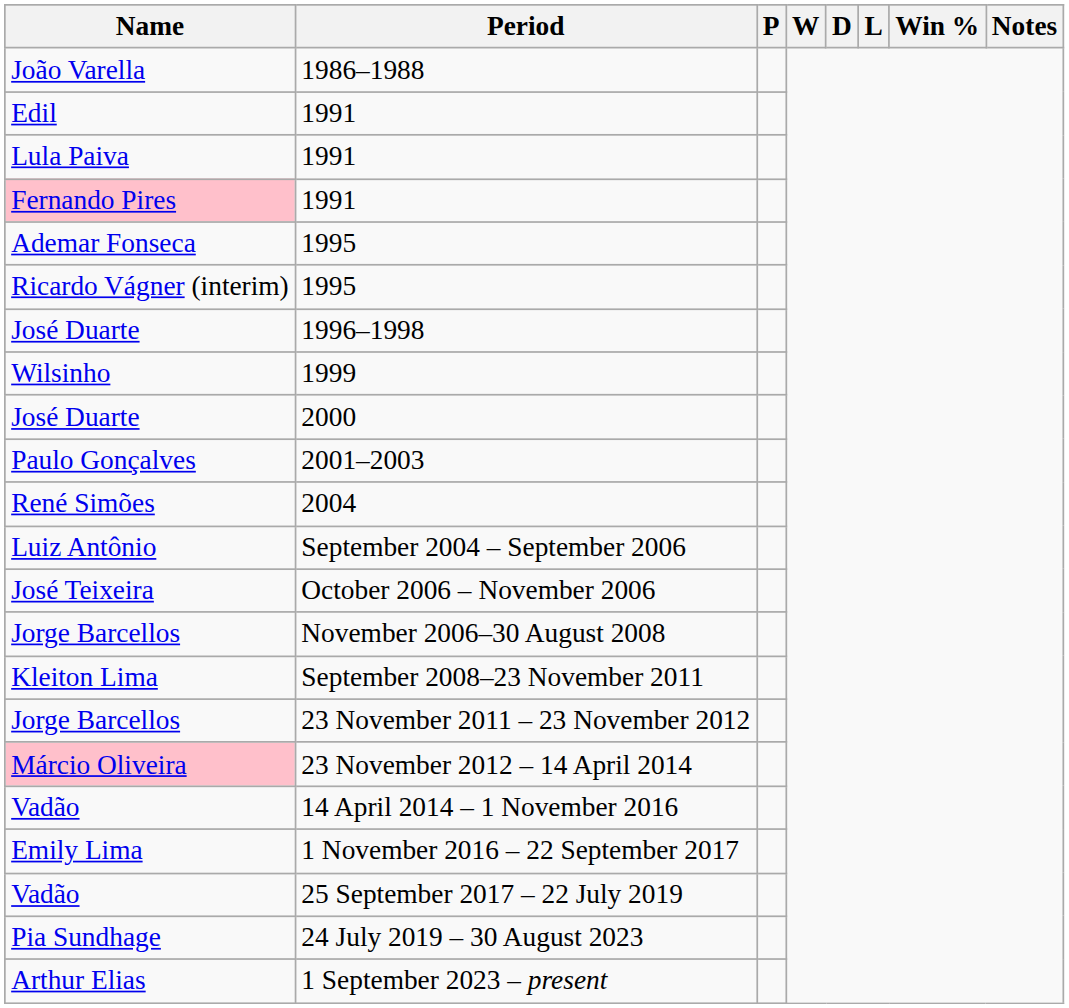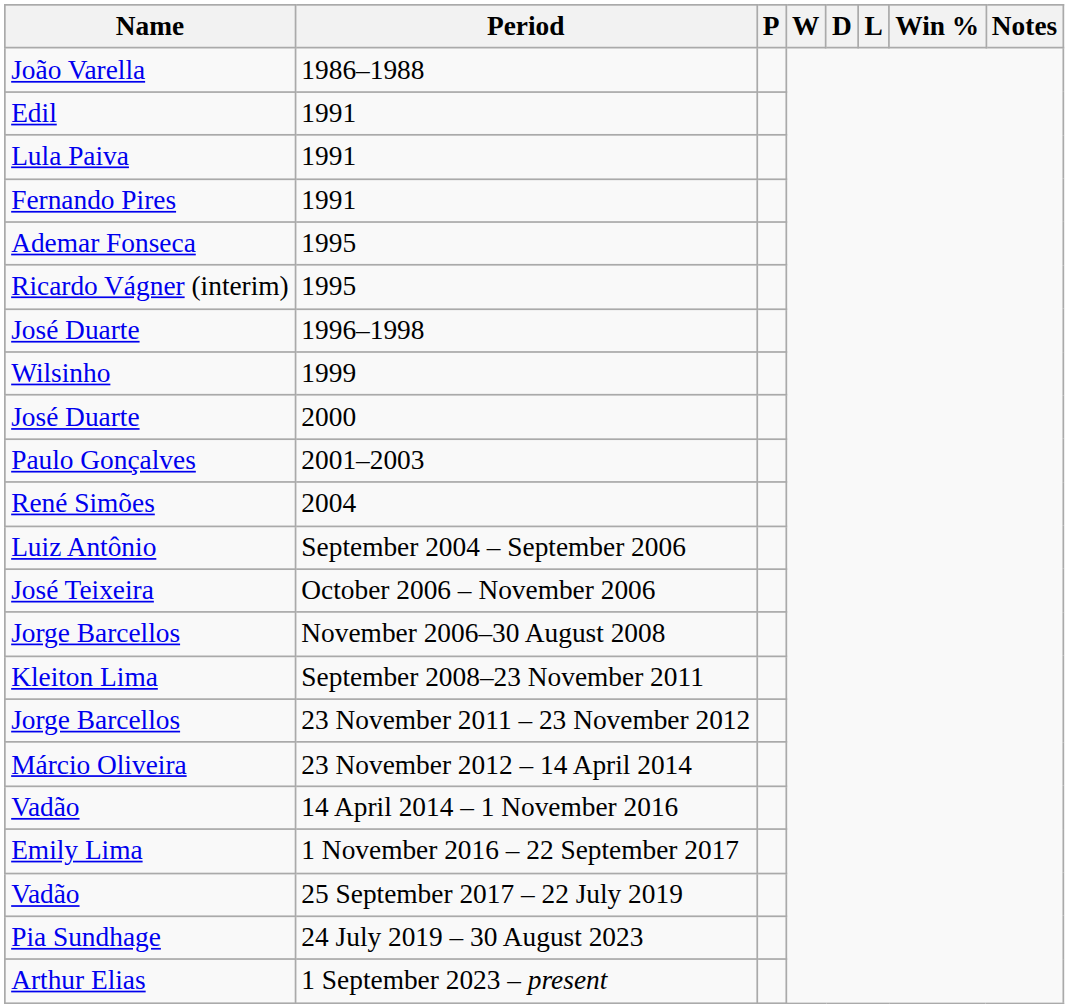(94, 199) pink background -> (94, 199) no background
(99, 763) pink background -> (99, 763) no background
